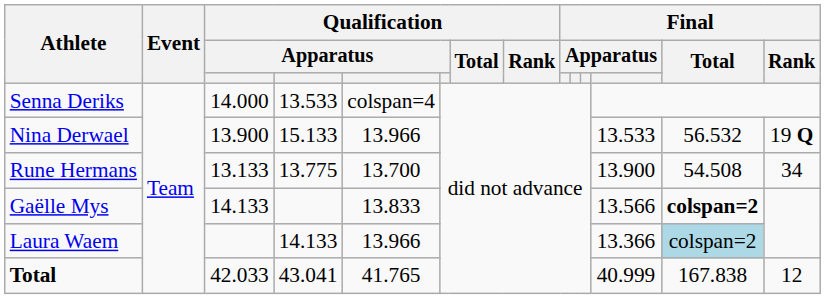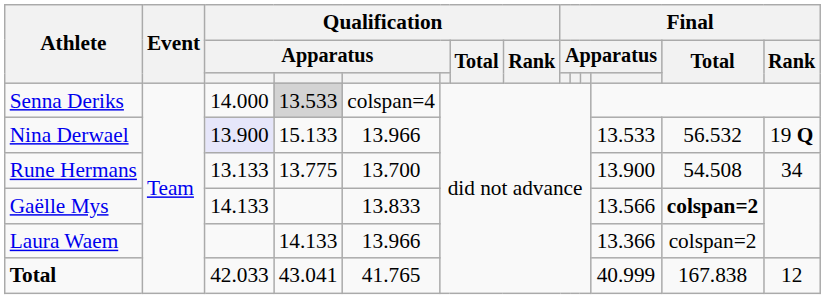(308, 100) no background -> (308, 100) lightgrey background
(239, 135) no background -> (239, 135) lavender background
(713, 241) lightblue background -> (713, 241) no background
